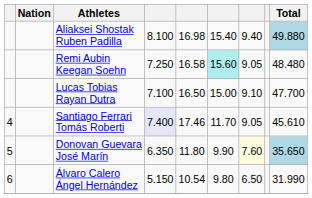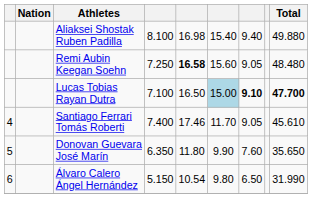(288, 36) lightblue background -> (288, 36) no background
(192, 64) normal -> (192, 64) bold
(223, 64) paleturquoise background -> (223, 64) no background
(223, 93) no background -> (223, 93) lightblue background
(252, 93) normal -> (252, 93) bold
(288, 93) normal -> (288, 93) bold
(160, 122) lavender background -> (160, 122) no background
(252, 151) lightyellow background -> (252, 151) no background
(288, 151) lightblue background -> (288, 151) no background
